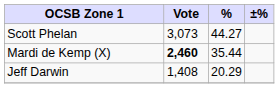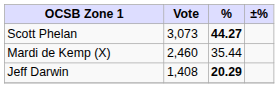(226, 33) normal -> (226, 33) bold
(182, 53) bold -> (182, 53) normal
(226, 72) normal -> (226, 72) bold
